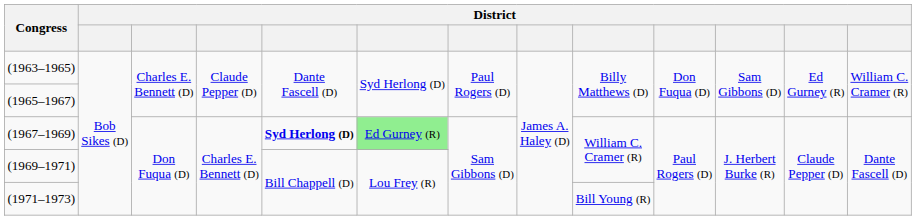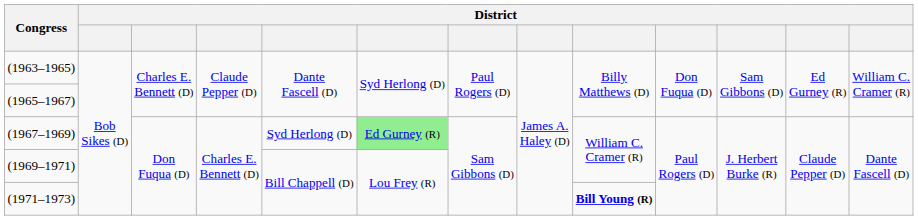(309, 133) bold -> (309, 133) normal
(613, 199) normal -> (614, 199) bold
